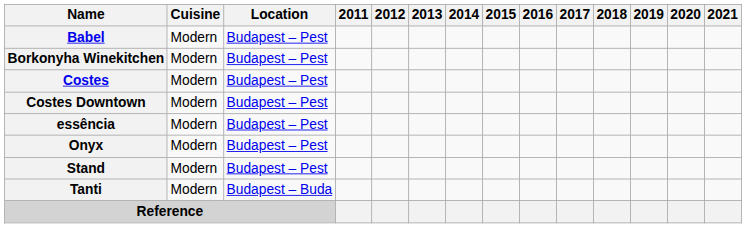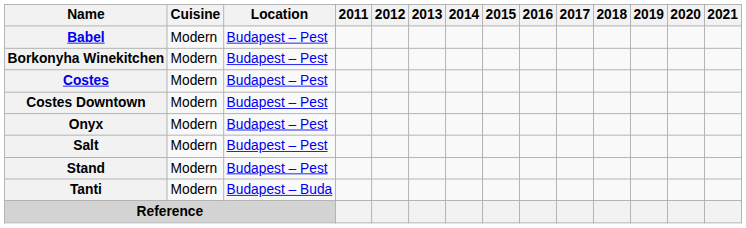- row: (86, 124)
+ row: (86, 146)
